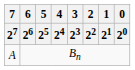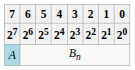(12, 54) no background -> (12, 54) lightblue background
